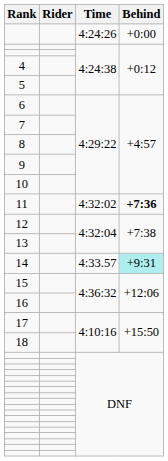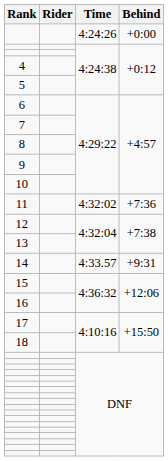(141, 204) bold -> (141, 204) normal
(141, 263) paleturquoise background -> (141, 263) no background
